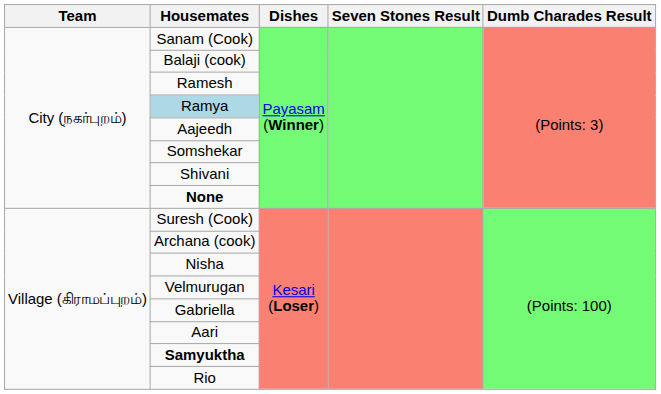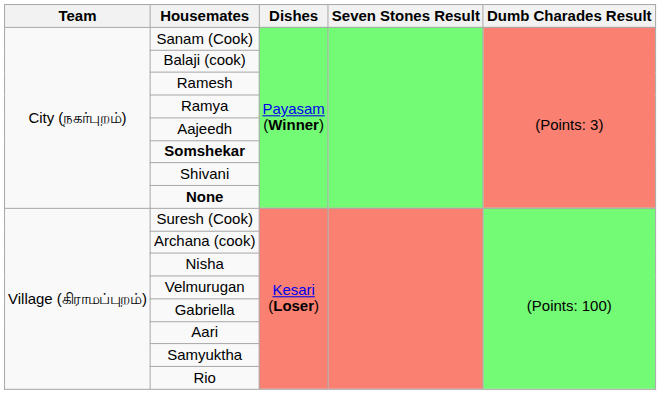(205, 106) lightblue background -> (205, 106) no background
(205, 151) normal -> (205, 151) bold
(205, 355) bold -> (205, 355) normal
